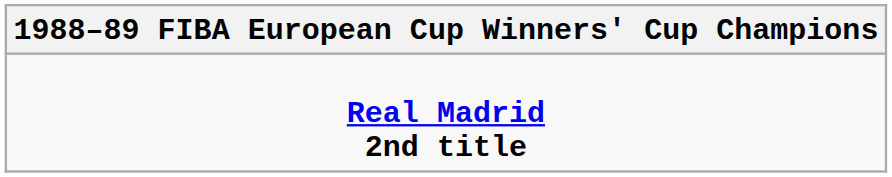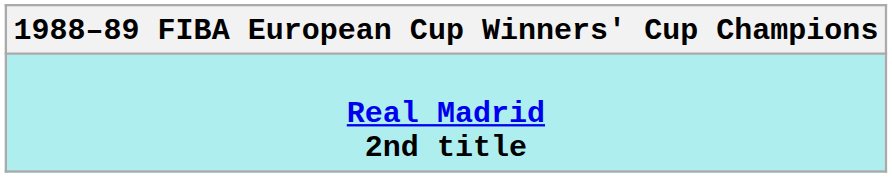(446, 131) no background -> (446, 131) paleturquoise background
